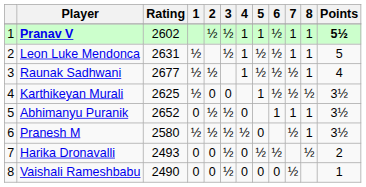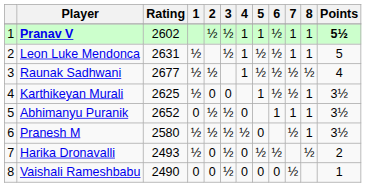(309, 73) 1 -> (309, 73) ½
(309, 93) ½ -> (309, 93) 1
(196, 152) 0 -> (196, 152) ½
